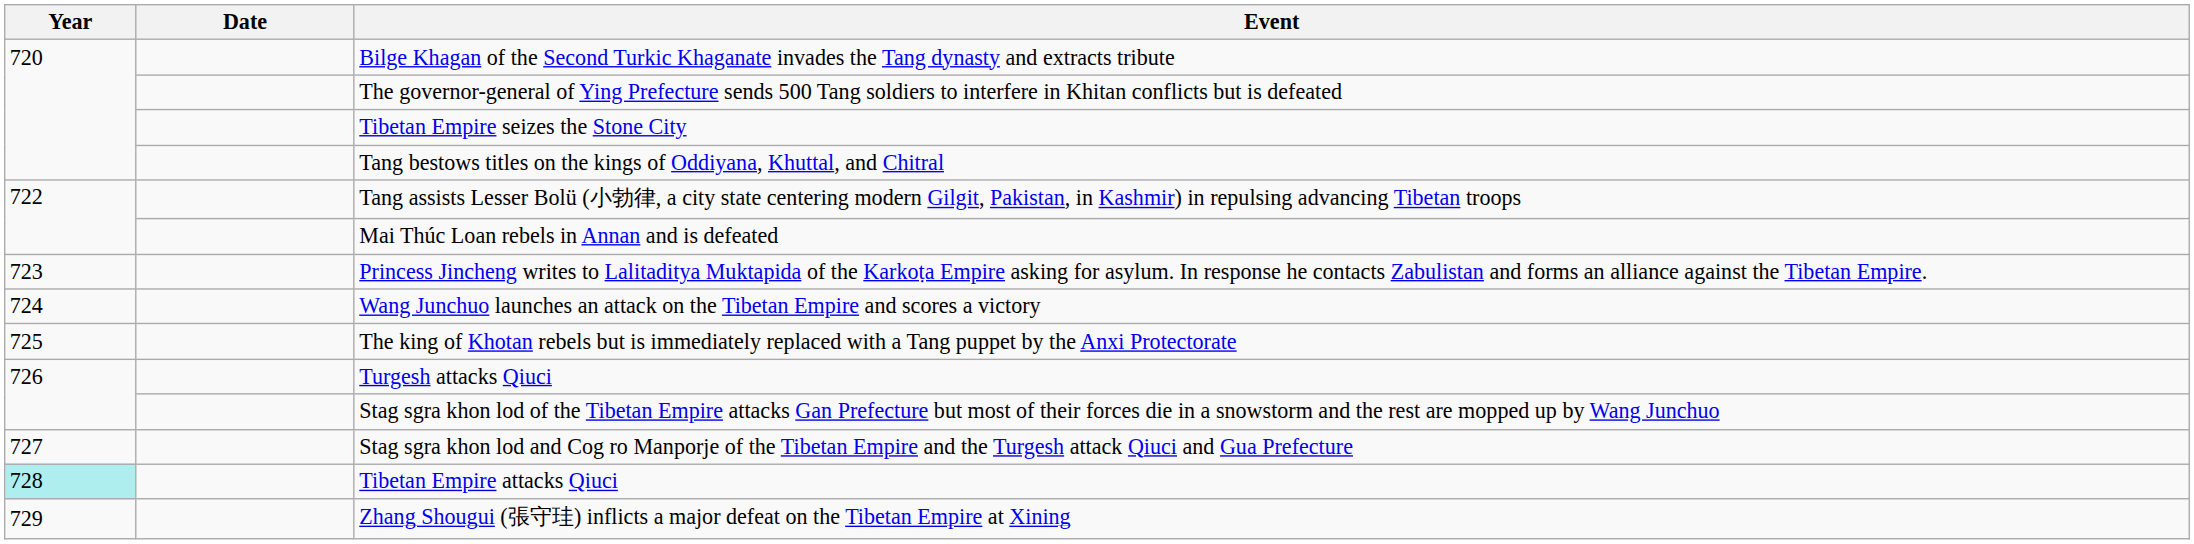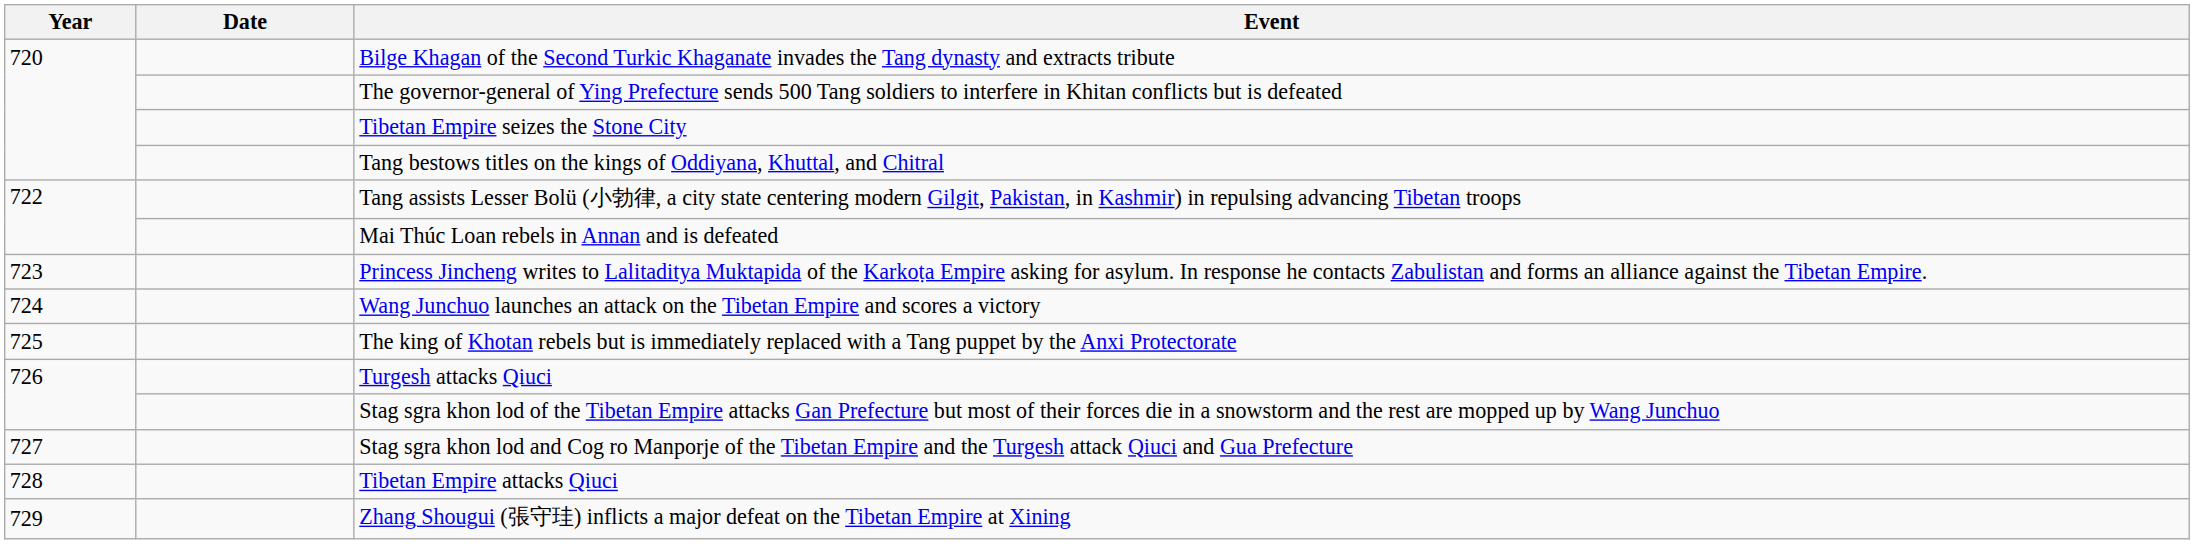(26, 481) paleturquoise background -> (26, 481) no background
